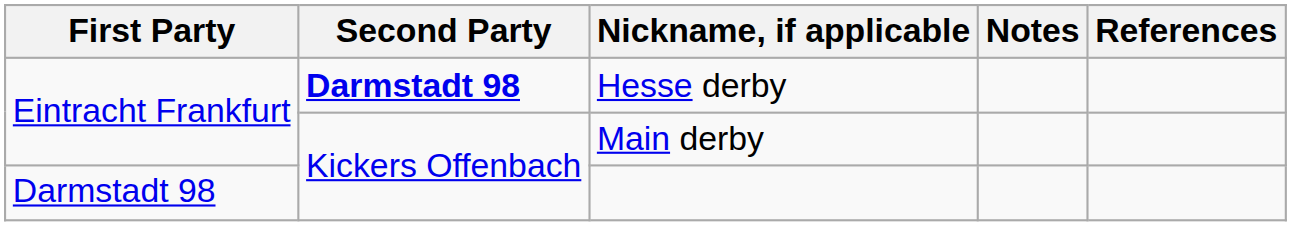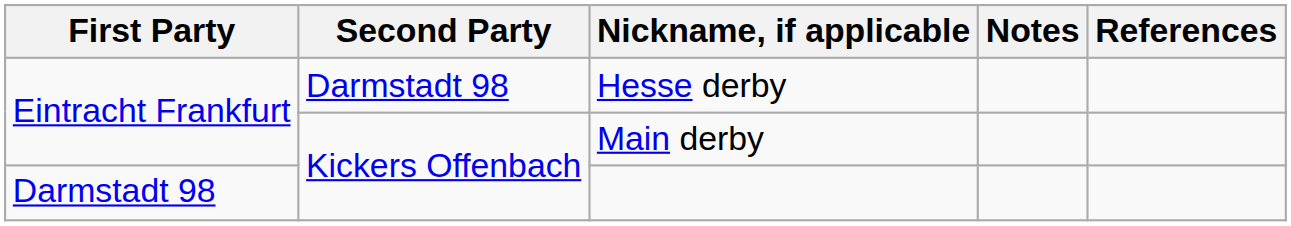(413, 84) bold -> (407, 84) normal
